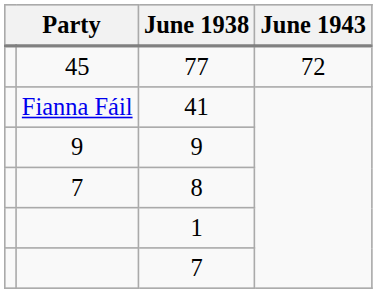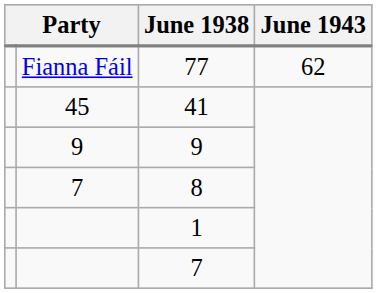(77, 66) 45 -> (77, 66) Fianna Fáil
(313, 66) 72 -> (313, 66) 62
(77, 107) Fianna Fáil -> (77, 107) 45
